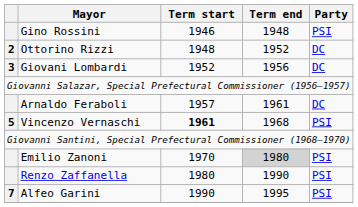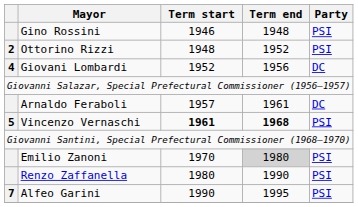(319, 49) DC -> (322, 49) PSI
(11, 67) 3 -> (11, 67) 4
(276, 121) normal -> (276, 121) bold
